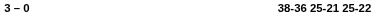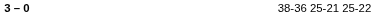(324, 8) bold -> (324, 8) normal
